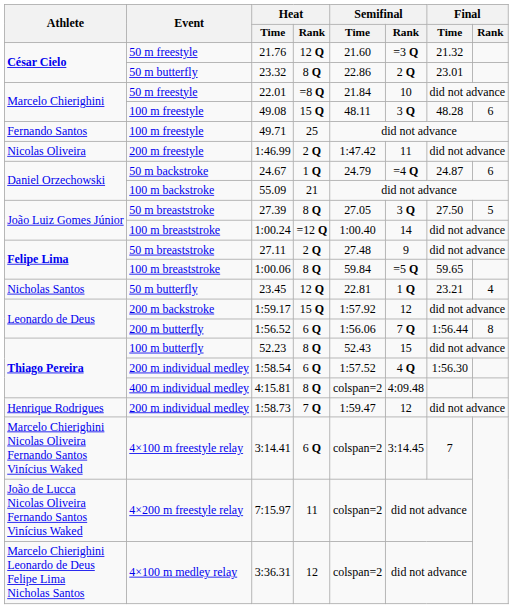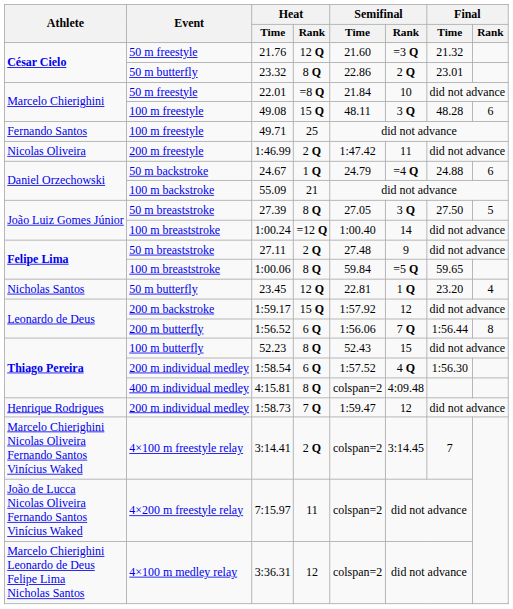(450, 171) 24.87 -> (450, 171) 24.88
(450, 289) 23.21 -> (450, 289) 23.20
(312, 448) 6 Q -> (312, 448) 2 Q
